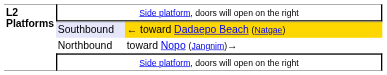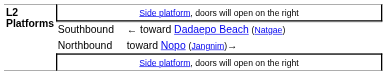(86, 30) lavender background -> (86, 30) no background
(206, 30) gold background -> (206, 30) no background
